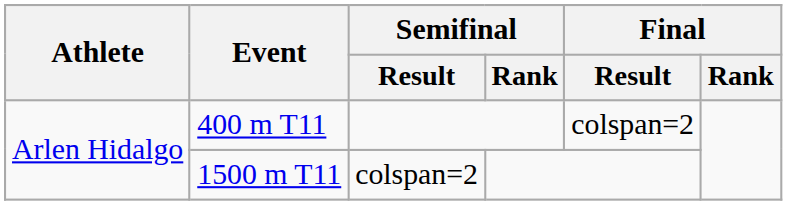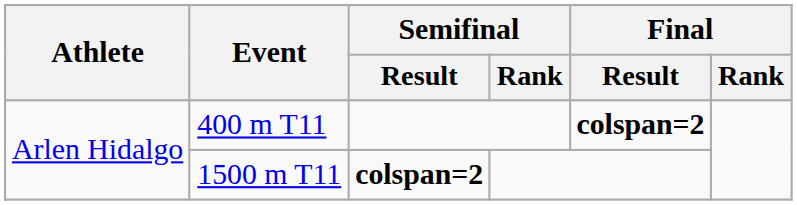(633, 125) normal -> (640, 125) bold
(417, 174) normal -> (419, 174) bold
